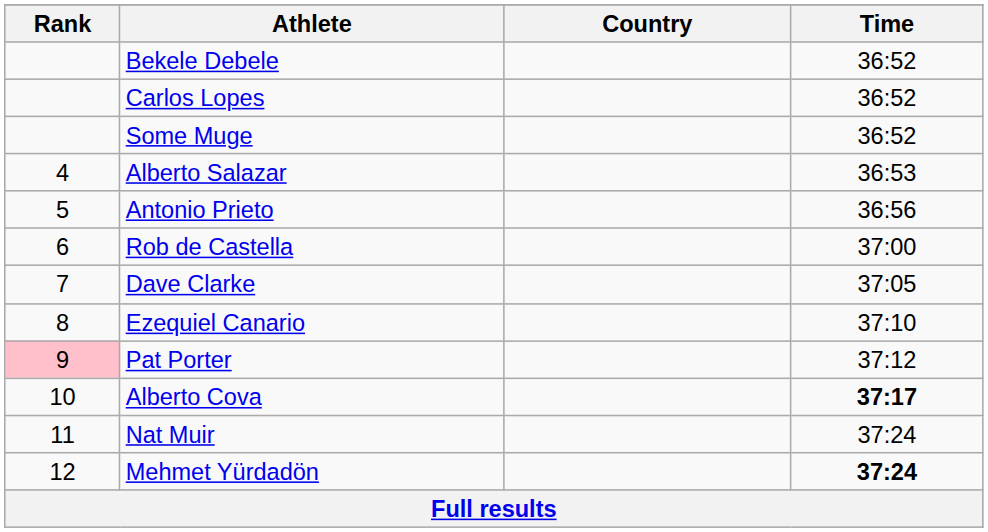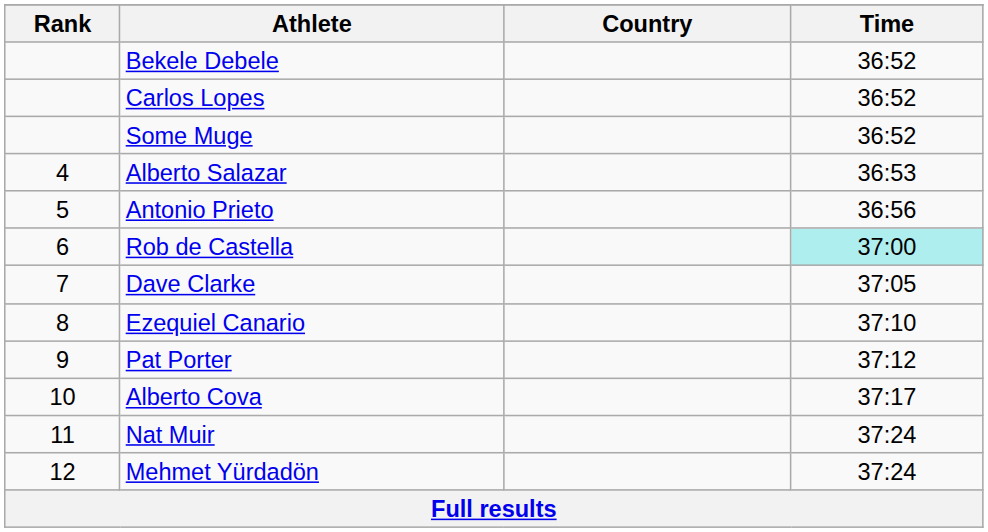(887, 247) no background -> (887, 247) paleturquoise background
(63, 359) pink background -> (63, 359) no background
(887, 397) bold -> (887, 397) normal
(887, 471) bold -> (887, 471) normal
